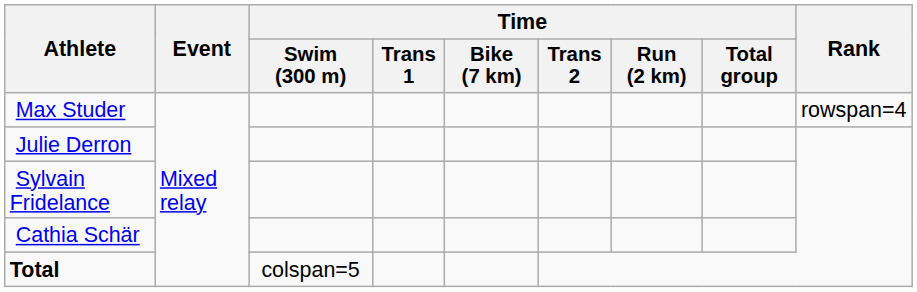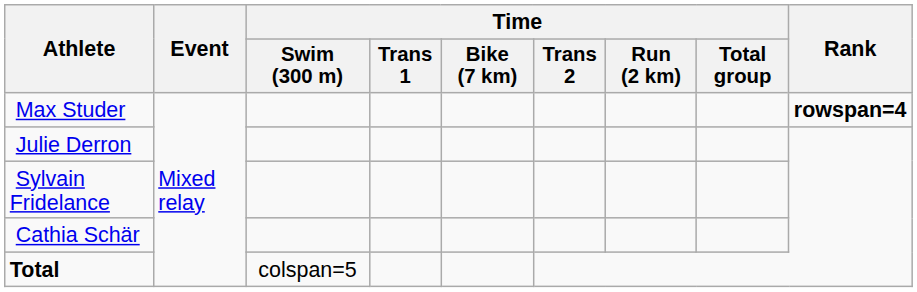(854, 110) normal -> (850, 110) bold
